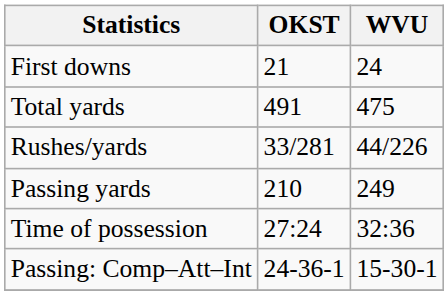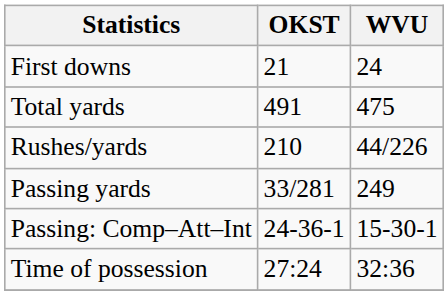(299, 147) 33/281 -> (283, 147) 210
(283, 187) 210 -> (299, 187) 33/281
rows swapped: (131, 268) <-> (109, 228)
